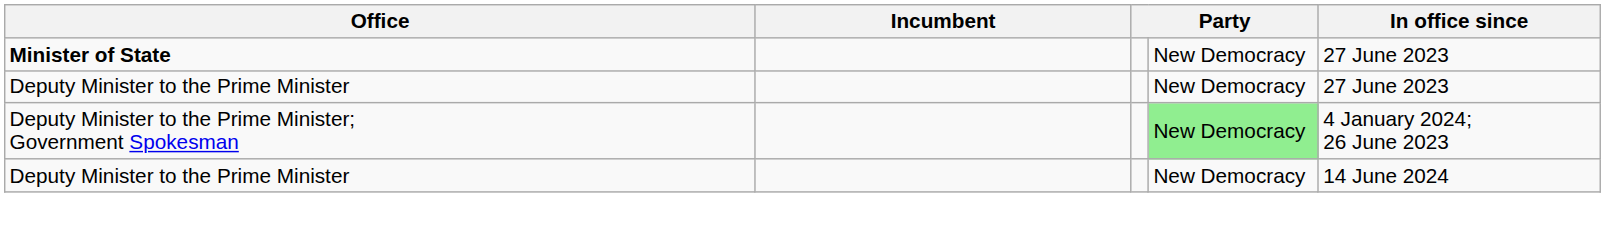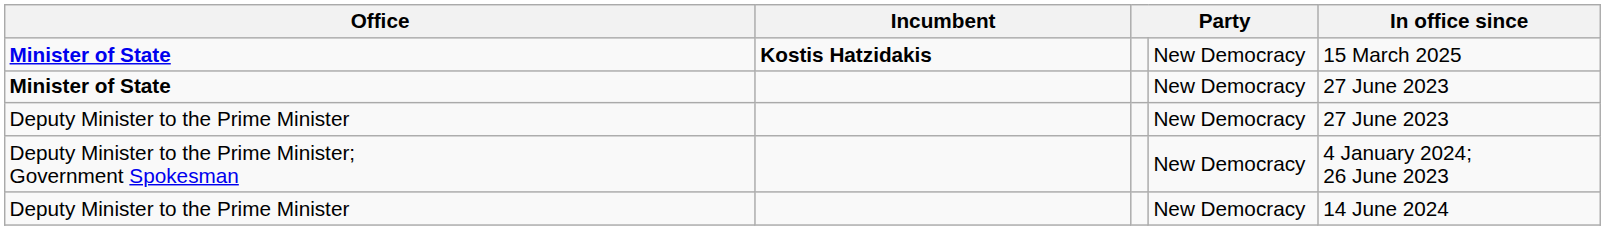+ row: (90, 54)
(1229, 131) lightgreen background -> (1229, 164) no background
